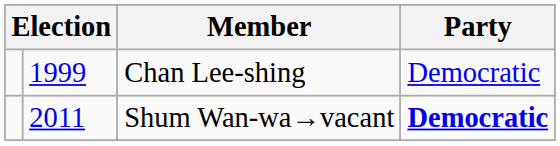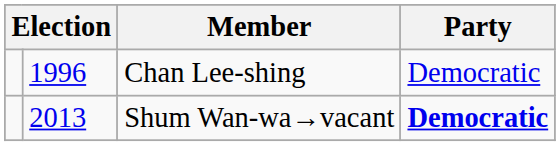(58, 72) 1999 -> (58, 72) 1996
(57, 117) 2011 -> (58, 117) 2013
